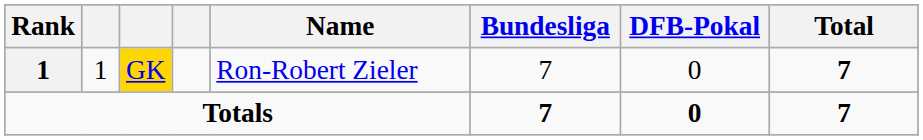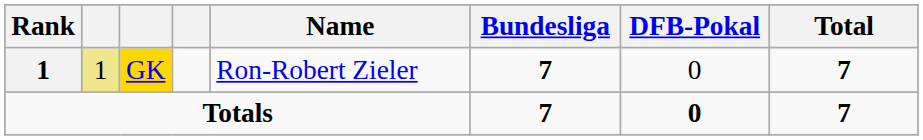(100, 69) no background -> (100, 69) khaki background
(545, 69) normal -> (545, 69) bold
